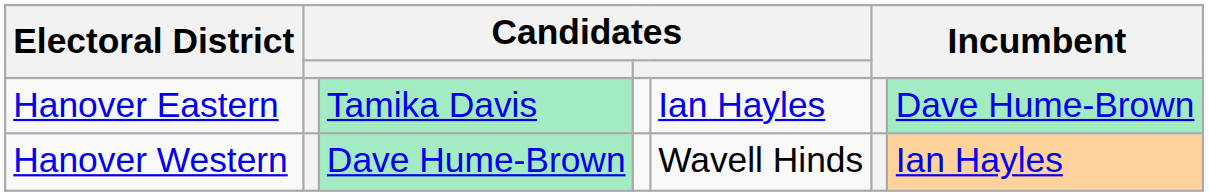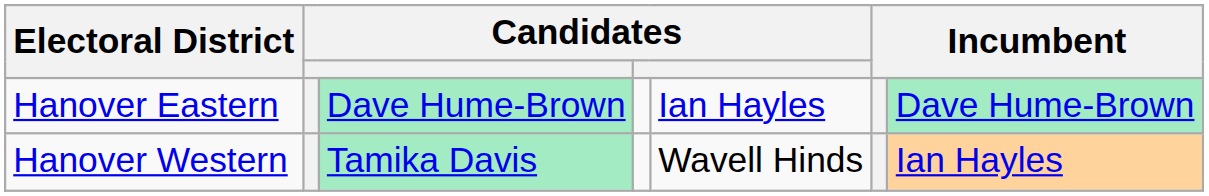(432, 104) Tamika Davis -> (476, 104) Dave Hume-Brown
(476, 160) Dave Hume-Brown -> (432, 160) Tamika Davis
